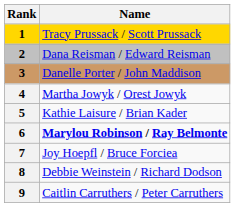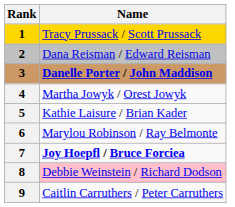(122, 73) normal -> (127, 73) bold
(135, 133) bold -> (130, 133) normal
(110, 152) normal -> (113, 152) bold
(132, 172) no background -> (132, 172) pink background
